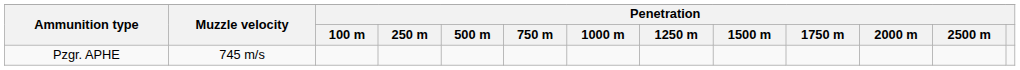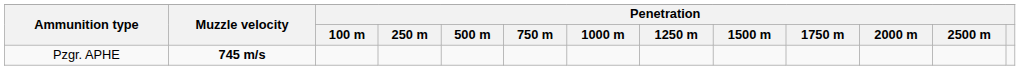(242, 55) normal -> (242, 55) bold
